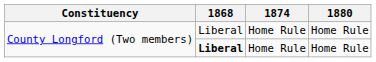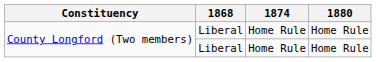(221, 48) bold -> (221, 48) normal
